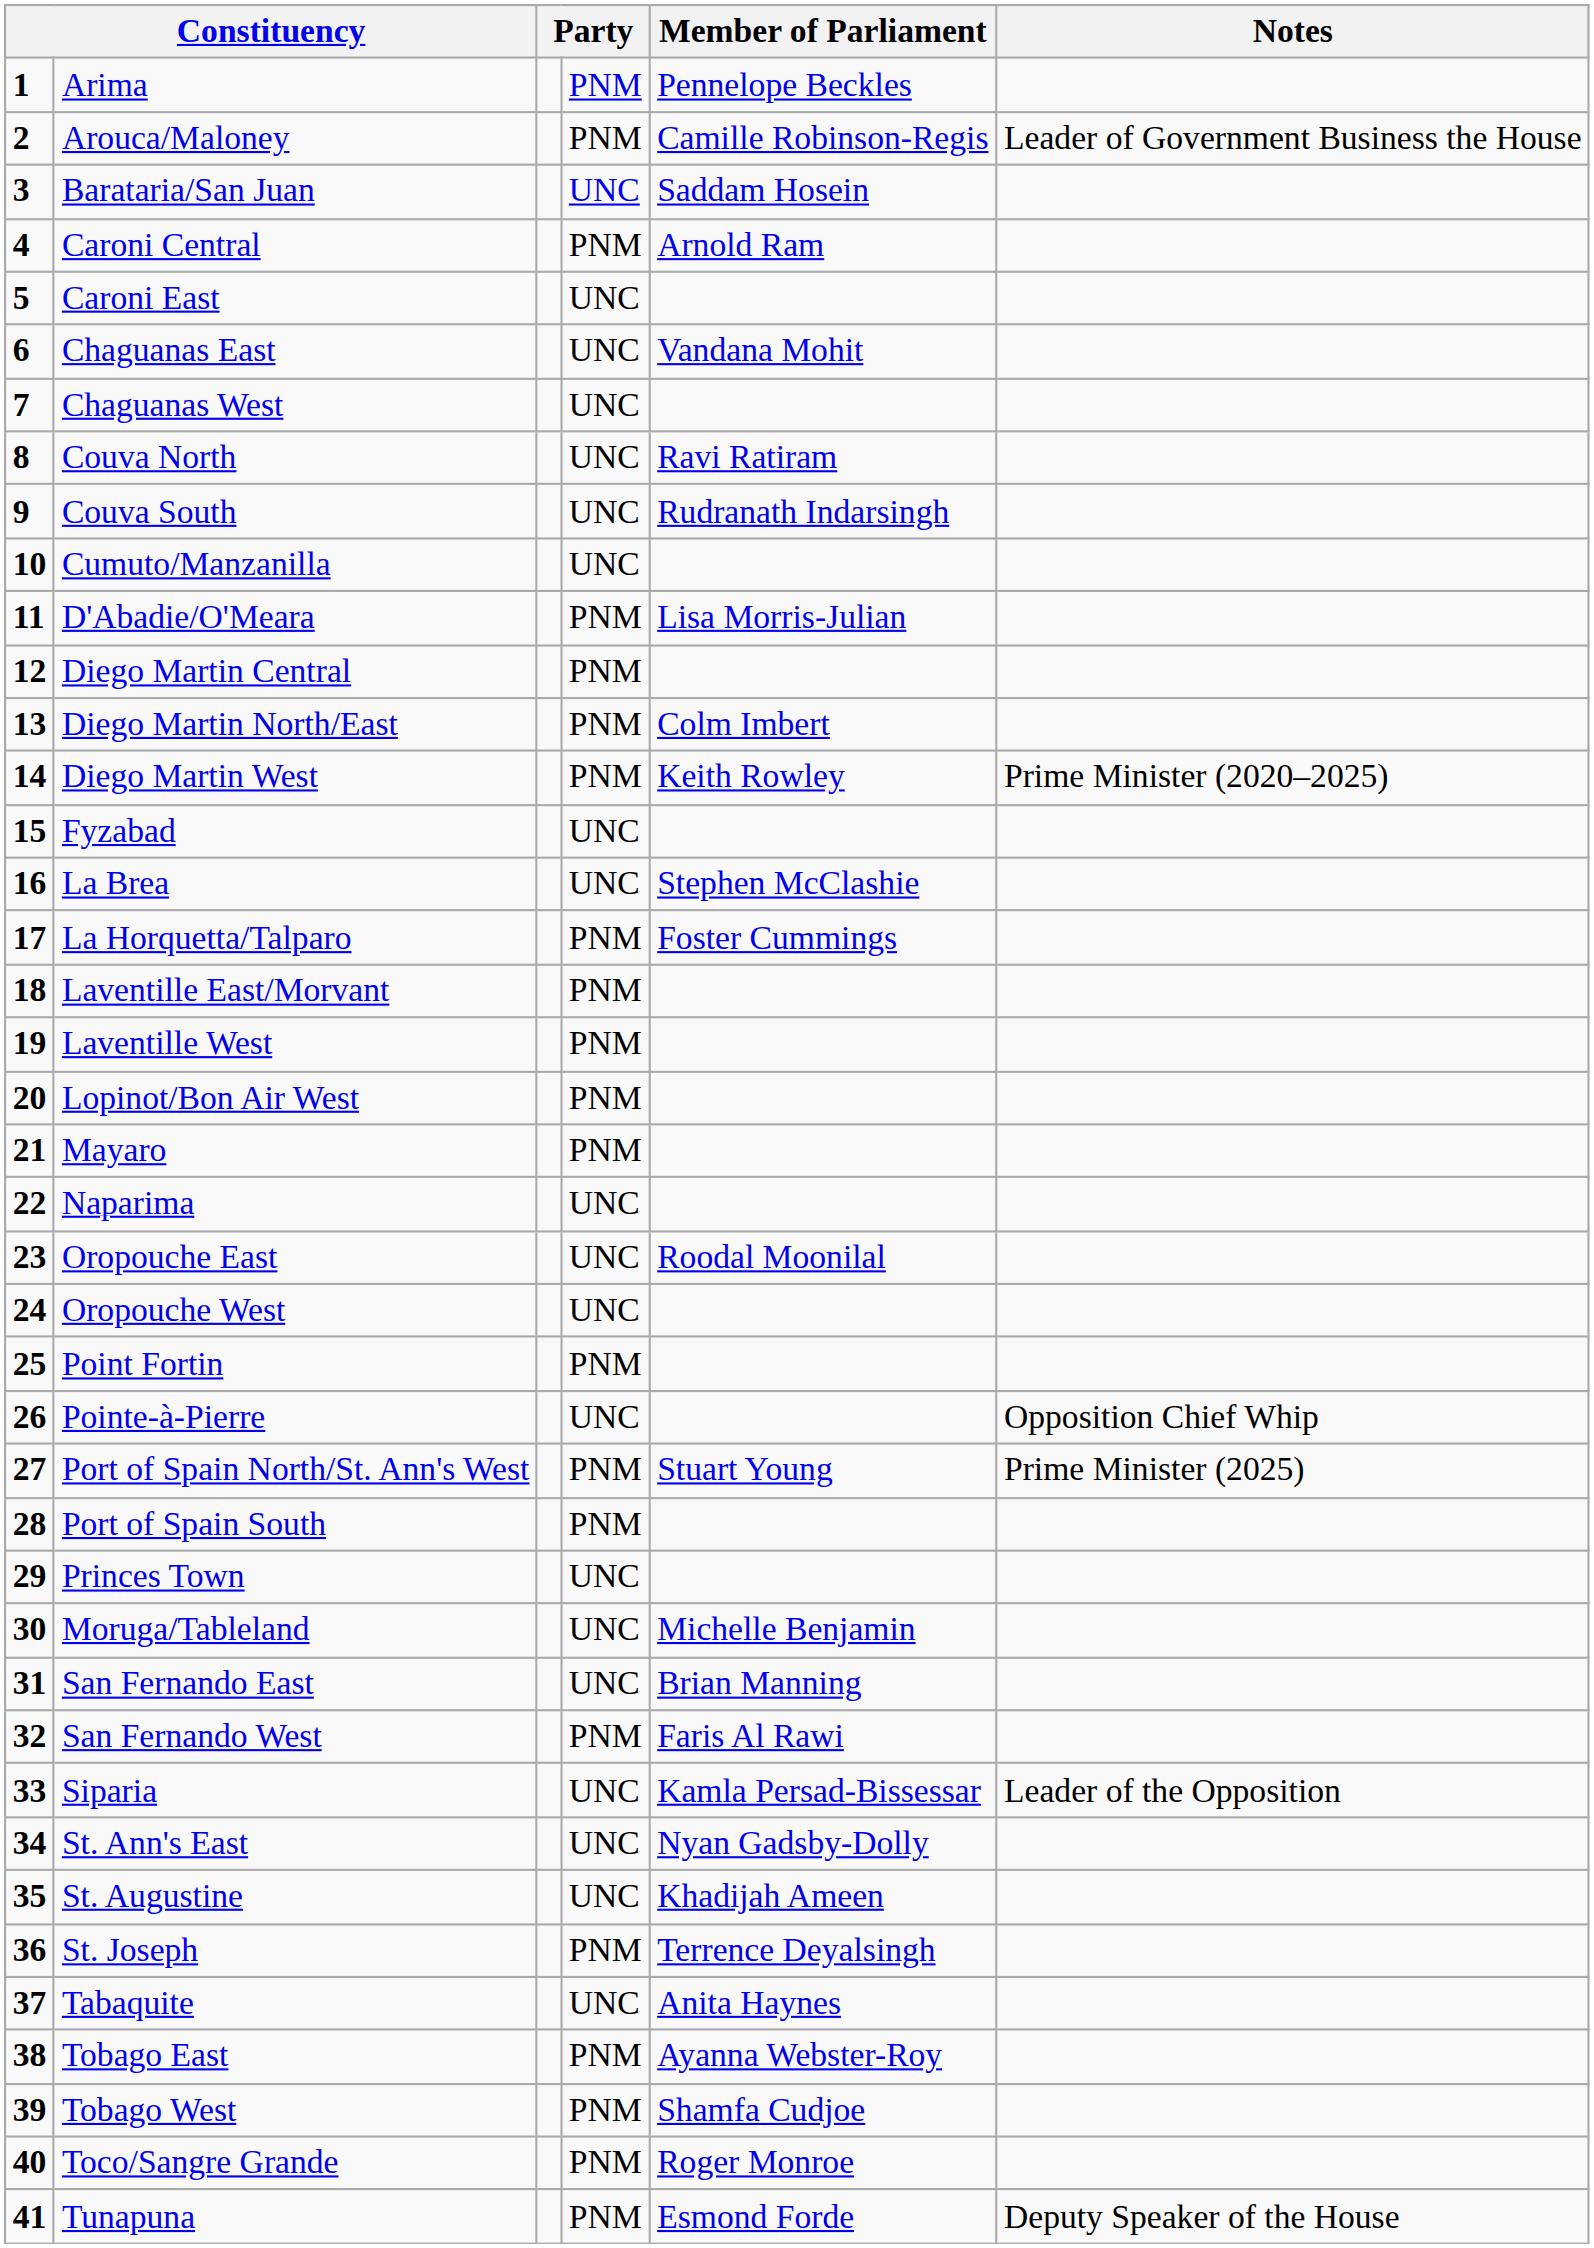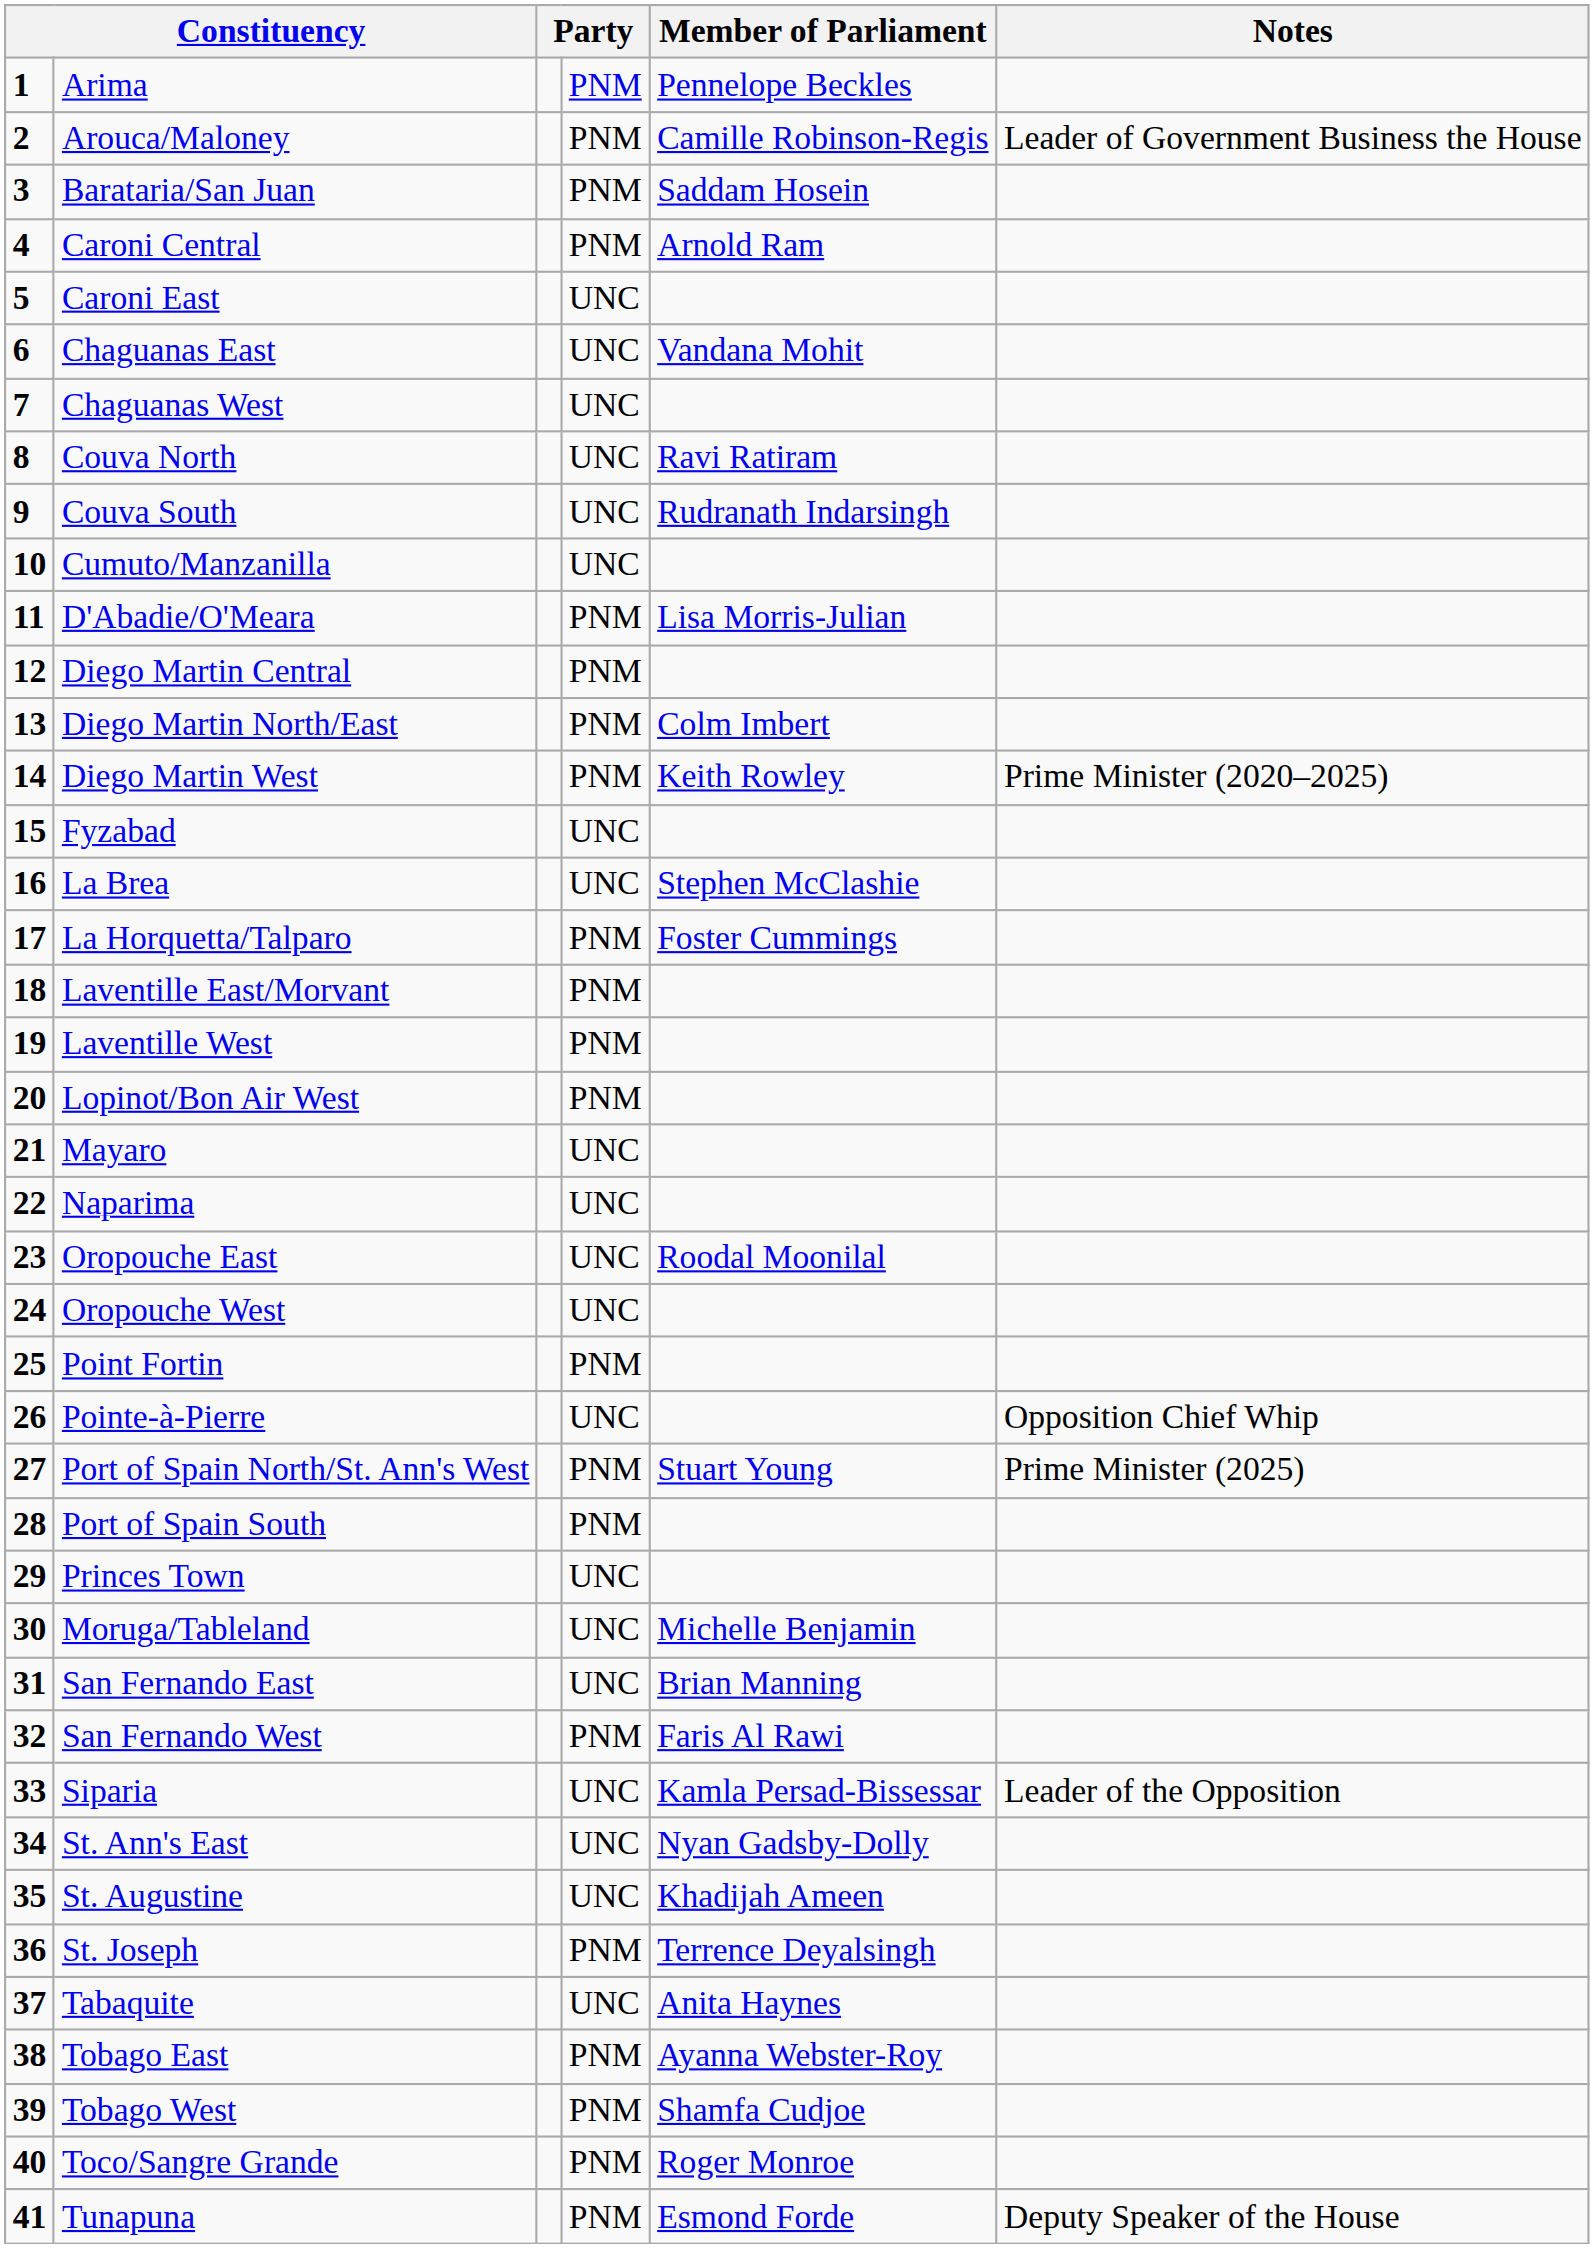(604, 191) UNC -> (605, 191) PNM
(605, 1150) PNM -> (604, 1150) UNC
